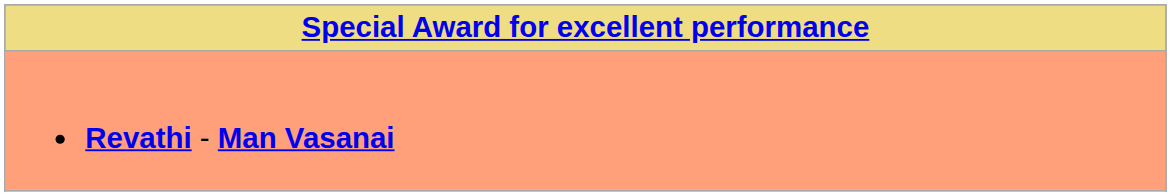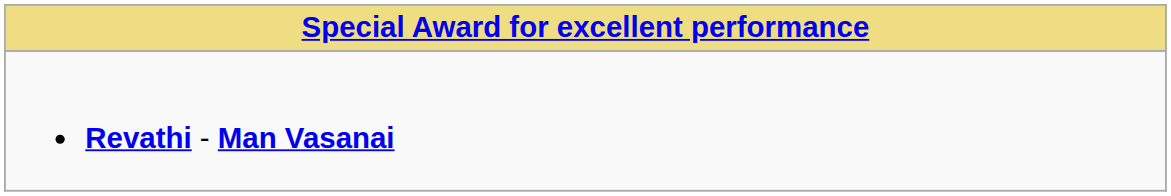(585, 138) lightsalmon background -> (585, 138) no background
